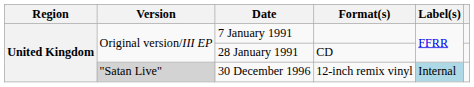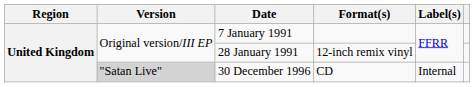(325, 52) CD -> (364, 52) 12-inch remix vinyl
(364, 71) 12-inch remix vinyl -> (325, 71) CD
(437, 71) lightblue background -> (437, 71) no background
